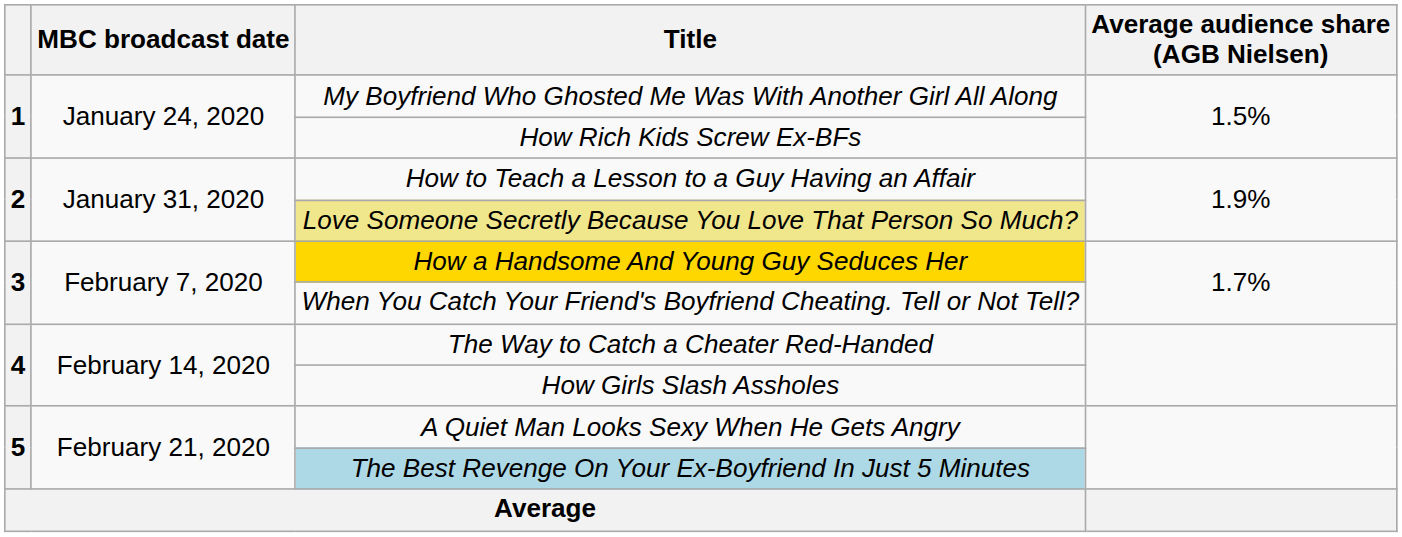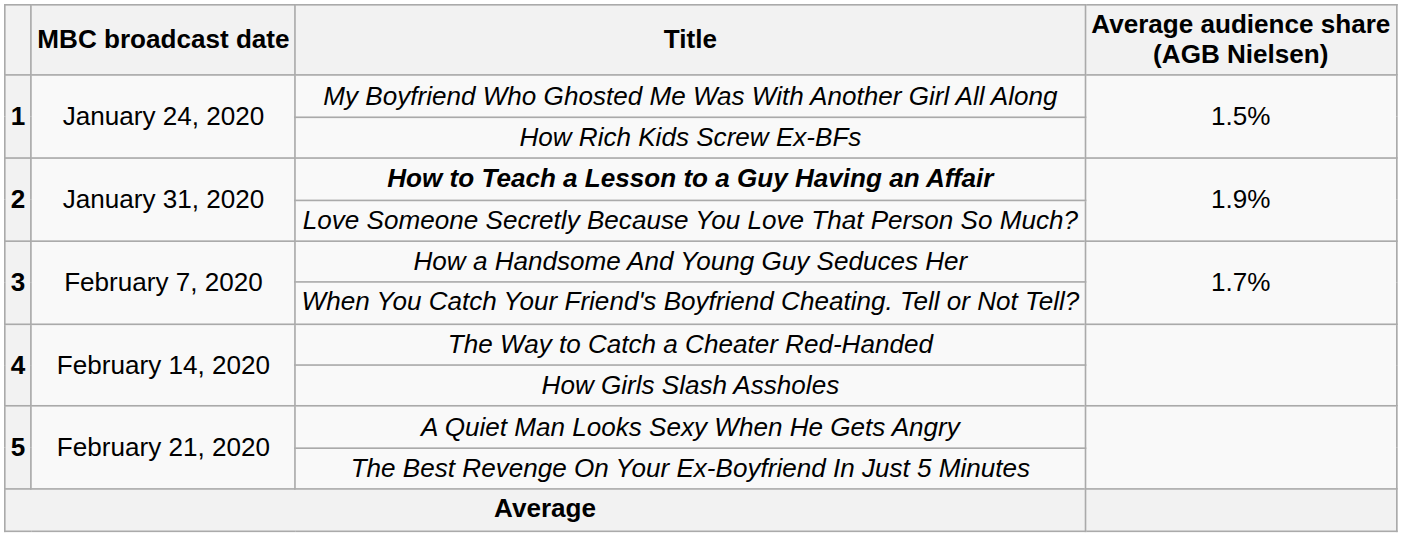(690, 178) normal -> (690, 178) bold
(690, 219) khaki background -> (690, 219) no background
(690, 261) gold background -> (690, 261) no background
(690, 468) lightblue background -> (690, 468) no background
